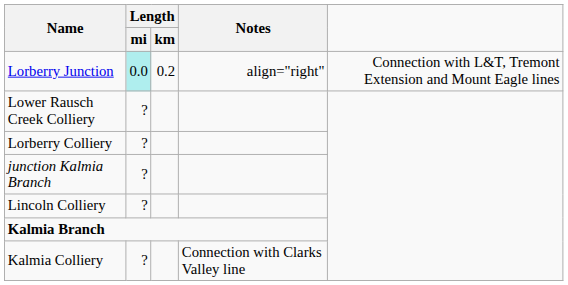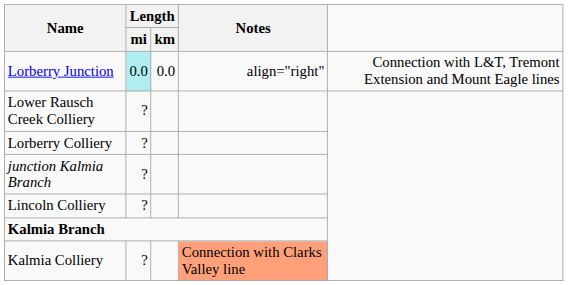(166, 71) 0.2 -> (166, 71) 0.0
(252, 260) no background -> (252, 260) lightsalmon background
